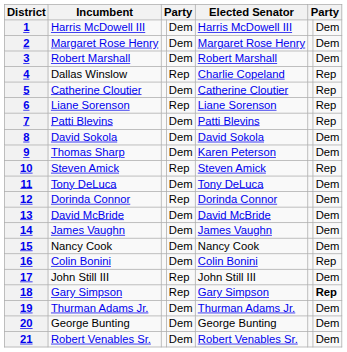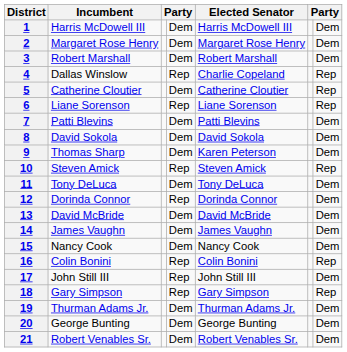(326, 121) Rep -> (328, 121) Dem
(181, 261) Dem -> (179, 261) Rep
(326, 293) bold -> (326, 293) normal
